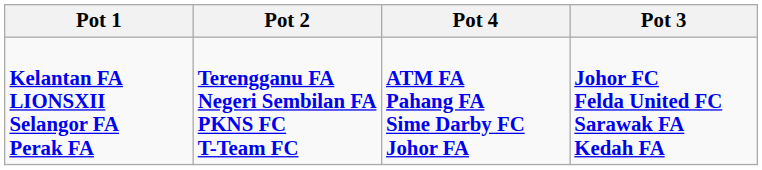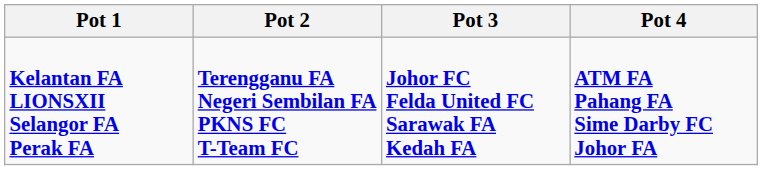columns swapped: (664, 20) <-> (475, 20)
